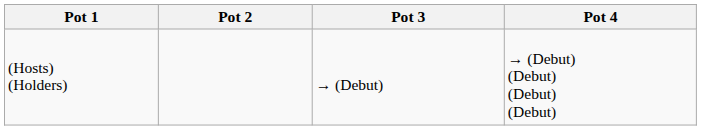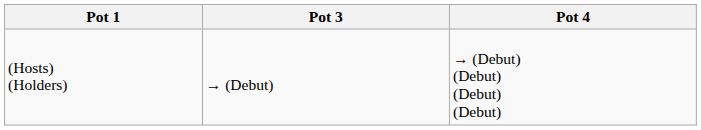- column: (235, 16)
